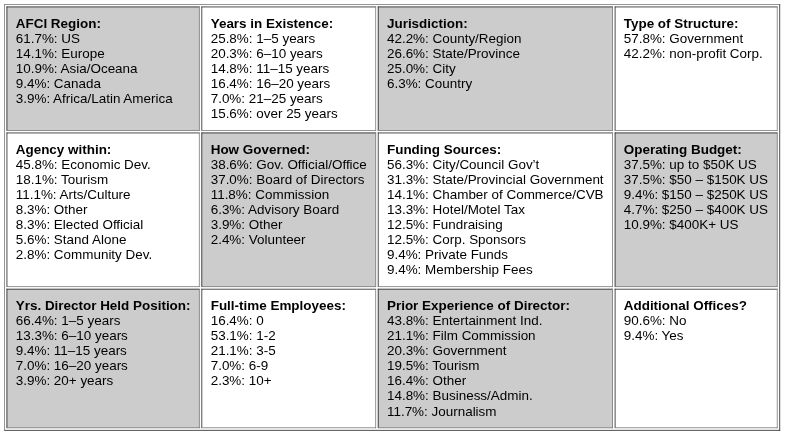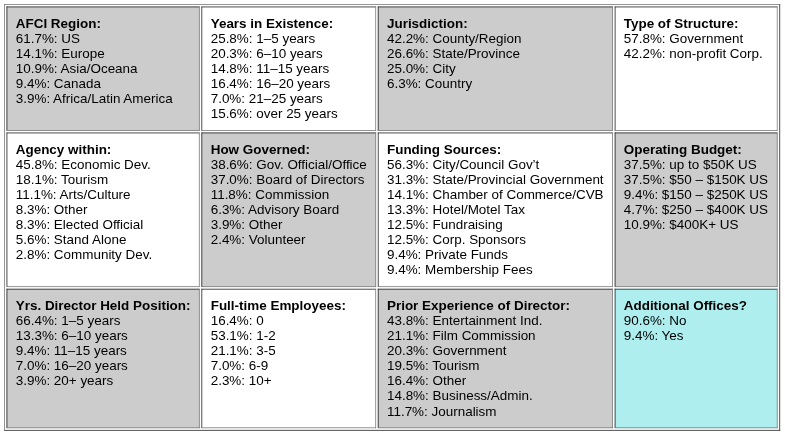(685, 320) no background -> (685, 320) paleturquoise background
